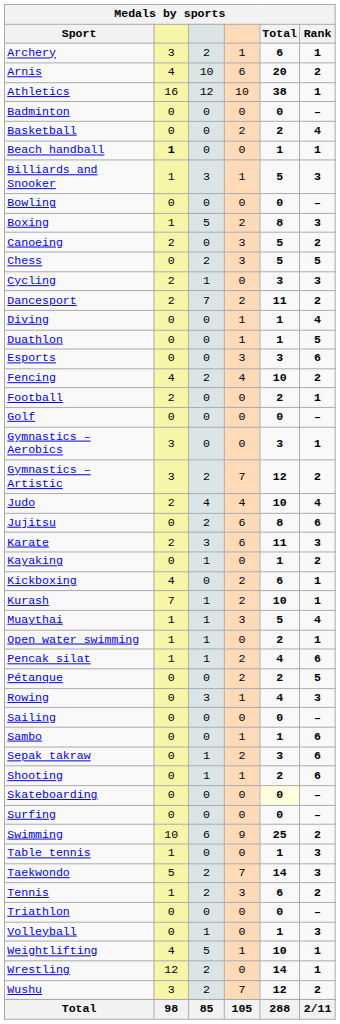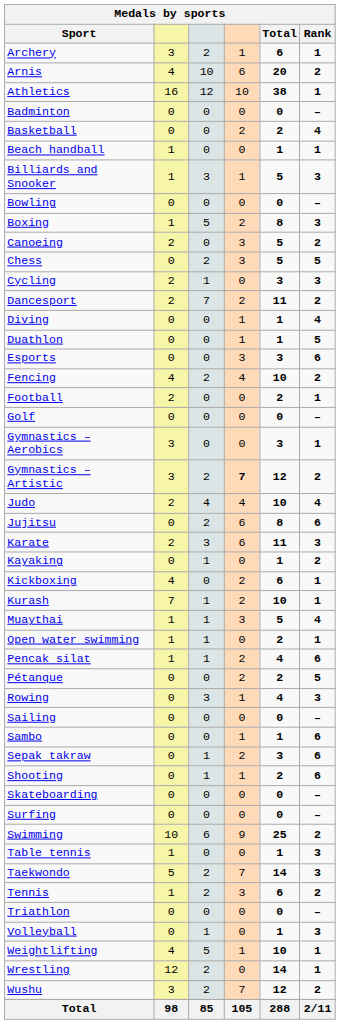(171, 150) bold -> (171, 150) normal
(242, 477) normal -> (242, 477) bold
(280, 795) lightyellow background -> (280, 795) no background
